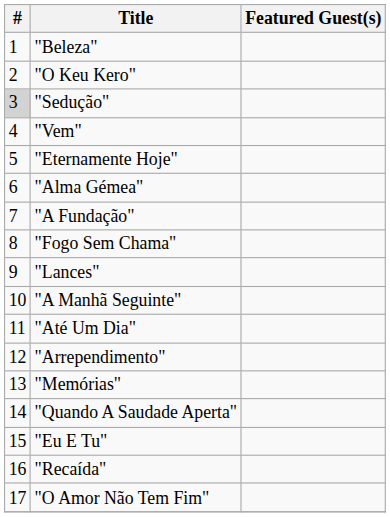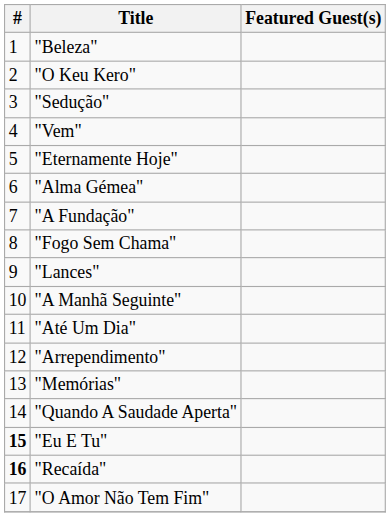(13, 103) lightgrey background -> (13, 103) no background
(18, 441) normal -> (18, 441) bold
(18, 469) normal -> (18, 469) bold
